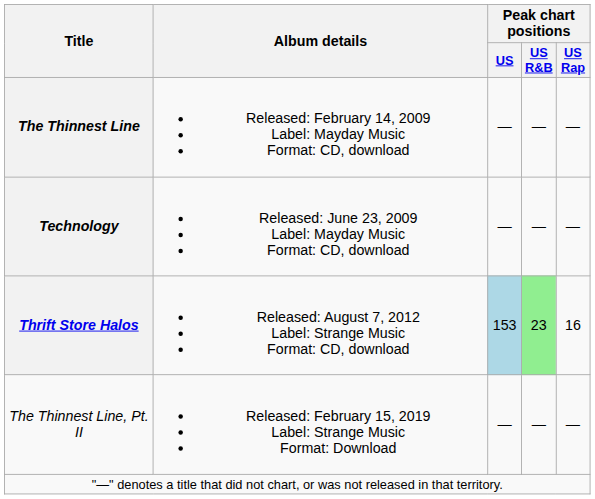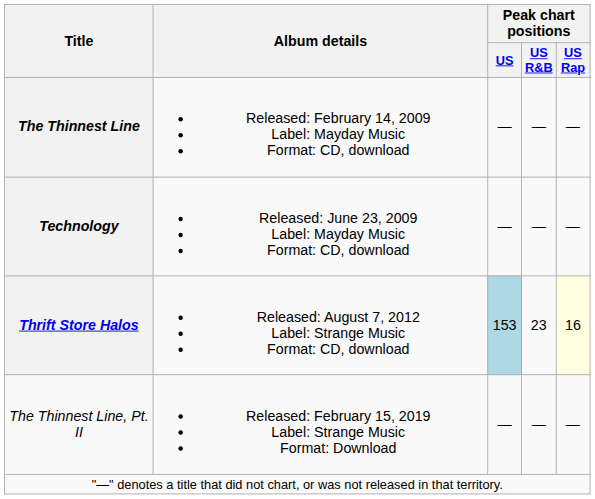(539, 325) lightgreen background -> (539, 325) no background
(573, 325) no background -> (573, 325) lightyellow background
